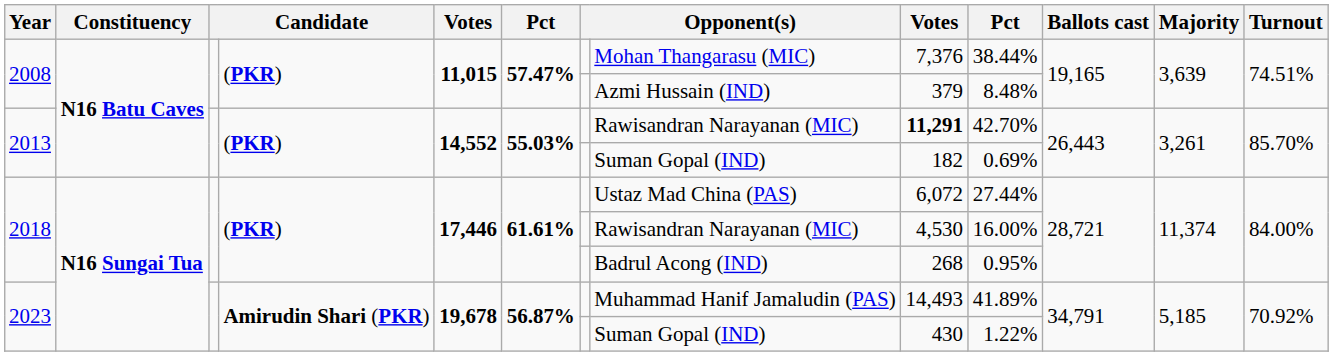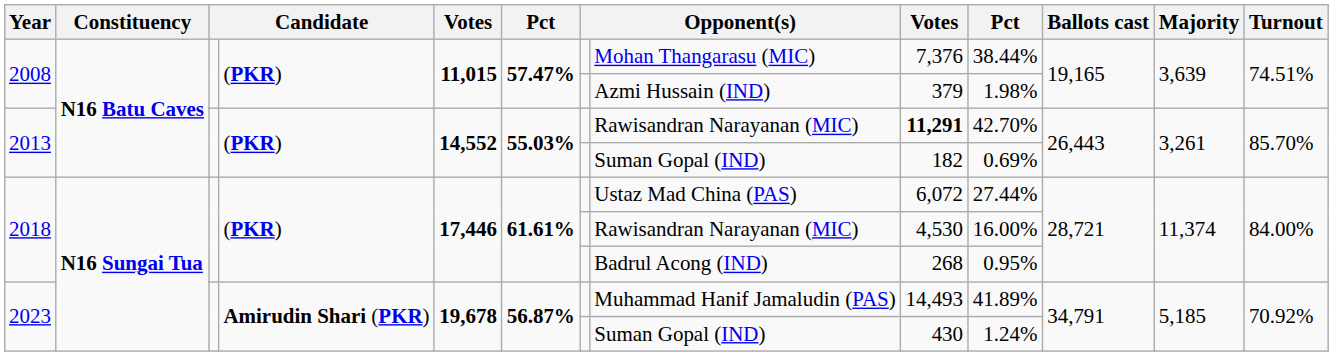(1010, 90) 8.48% -> (1010, 90) 1.98%
(1010, 333) 1.22% -> (1010, 333) 1.24%
